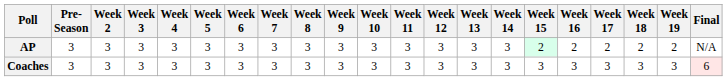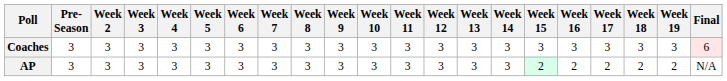rows swapped: (28, 47) <-> (28, 66)
